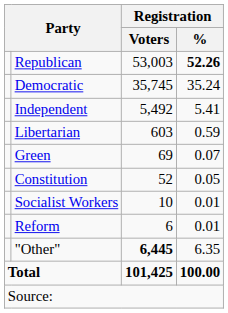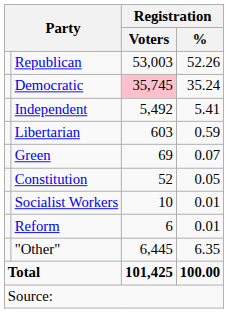(204, 62) bold -> (204, 62) normal
(153, 86) no background -> (153, 86) pink background
(156, 249) bold -> (156, 249) normal
